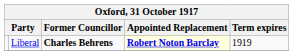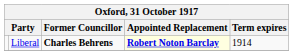(242, 43) 1919 -> (242, 43) 1914
